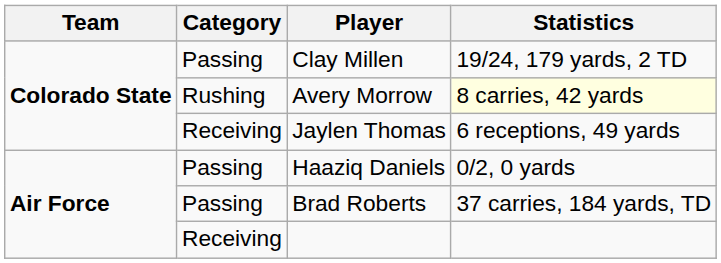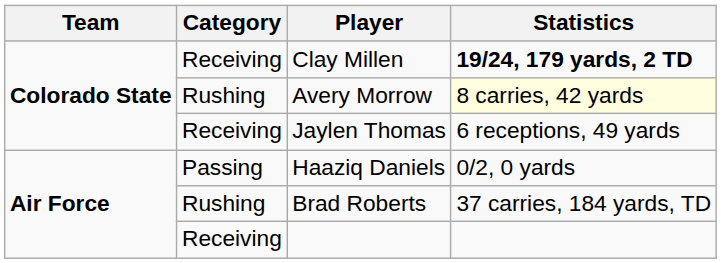(222, 59) Passing -> (232, 59) Receiving
(572, 59) normal -> (574, 59) bold
(222, 203) Passing -> (224, 203) Rushing
